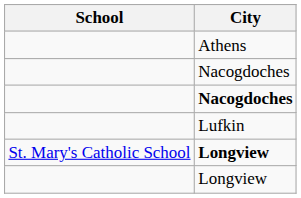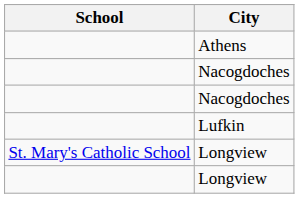(245, 98) bold -> (244, 98) normal
(234, 152) bold -> (233, 152) normal
